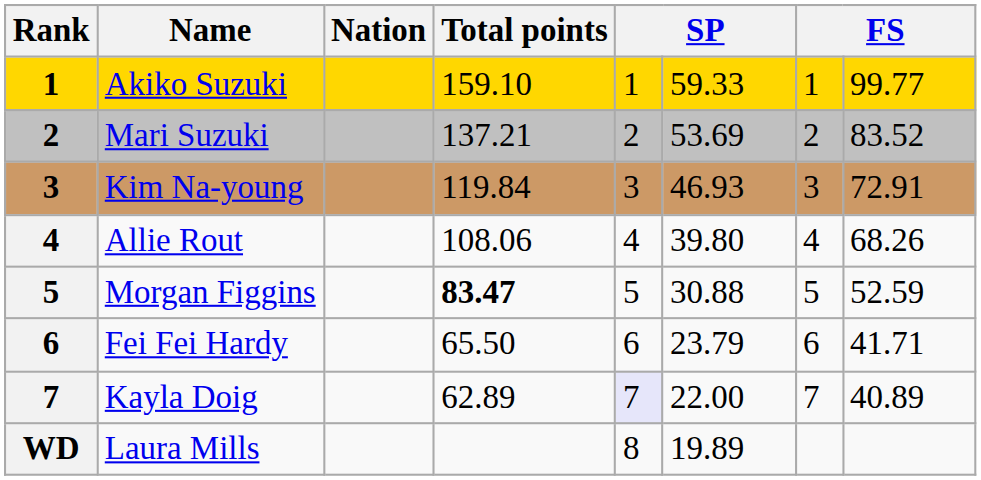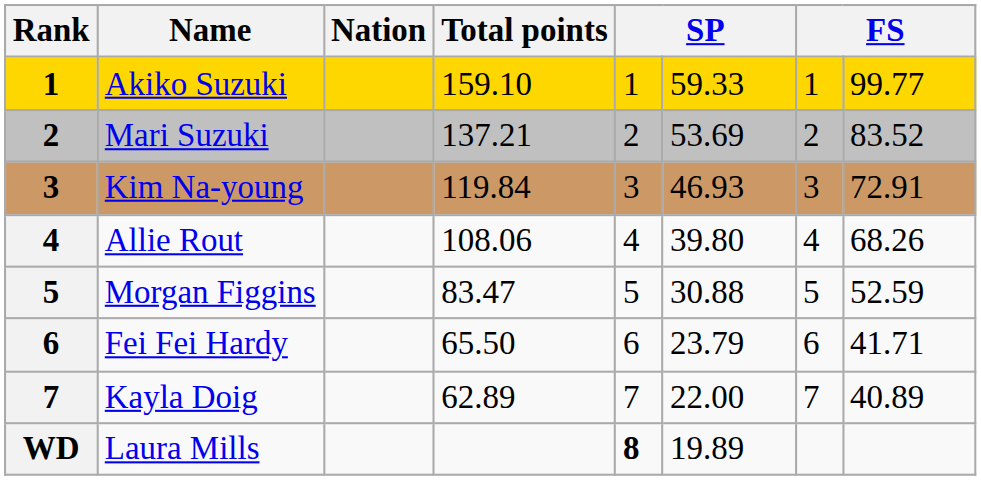(478, 291) bold -> (478, 291) normal
(631, 396) lavender background -> (631, 396) no background
(631, 448) normal -> (631, 448) bold
